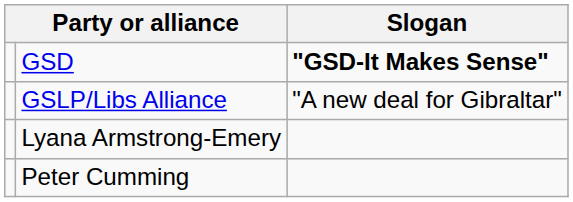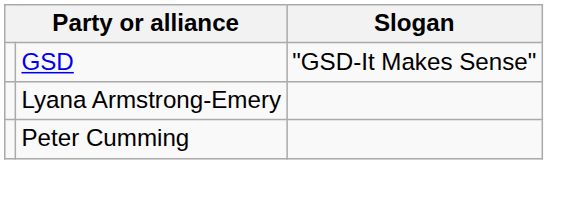(420, 61) bold -> (414, 61) normal
- row: (124, 100)
